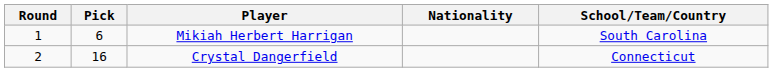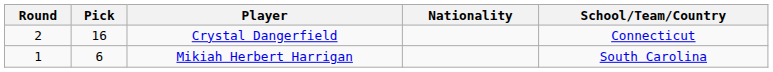rows swapped: (265, 36) <-> (265, 56)
